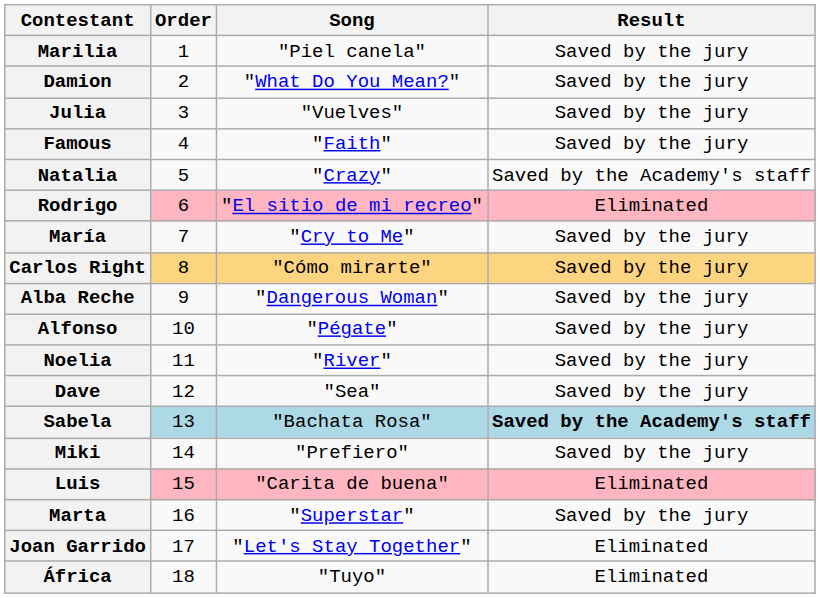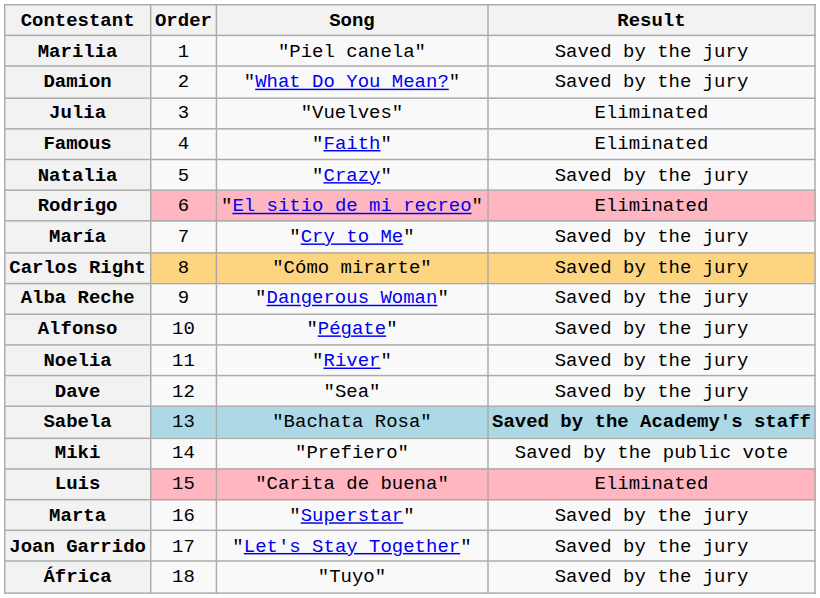(651, 113) Saved by the jury -> (651, 113) Eliminated
(651, 144) Saved by the jury -> (651, 144) Eliminated
(651, 175) Saved by the Academy's staff -> (651, 175) Saved by the jury
(651, 453) Saved by the jury -> (651, 453) Saved by the public vote
(651, 546) Eliminated -> (651, 546) Saved by the jury
(651, 577) Eliminated -> (651, 577) Saved by the jury
